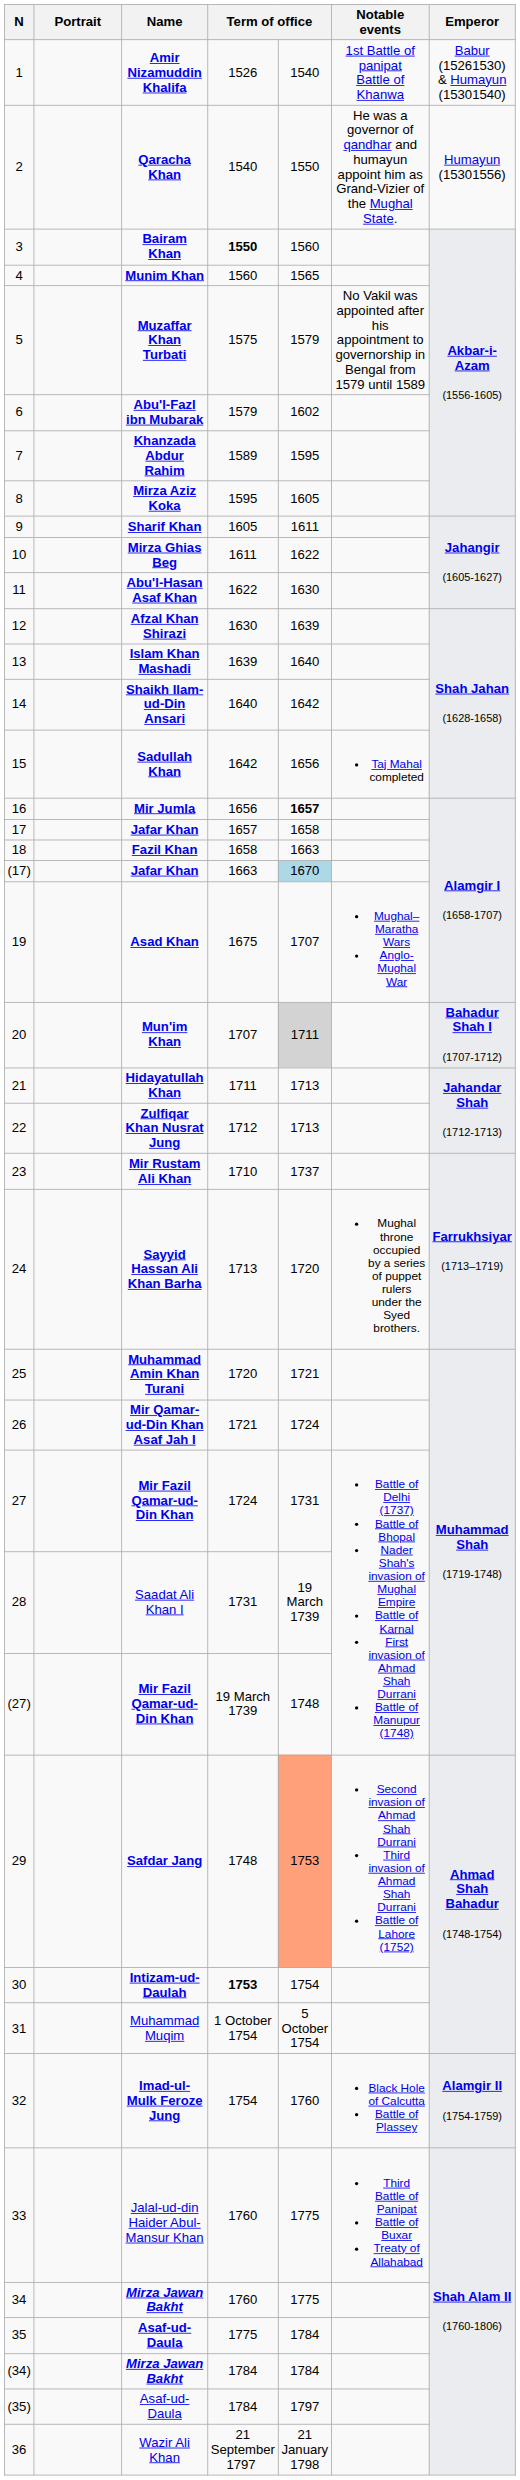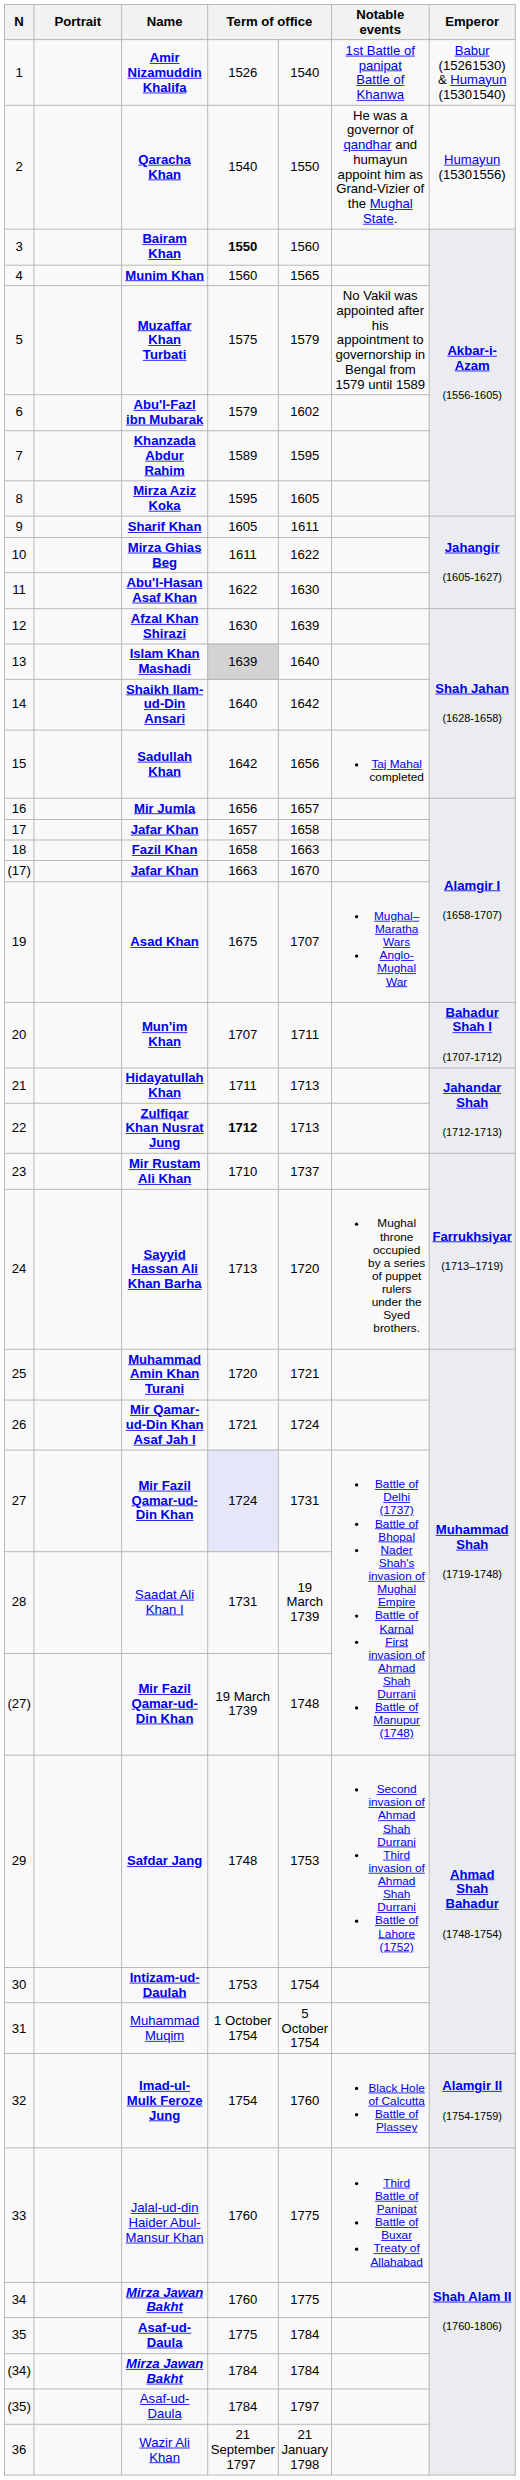(243, 661) no background -> (243, 661) lightgrey background
(305, 808) bold -> (305, 808) normal
(305, 871) lightblue background -> (305, 871) no background
(305, 1035) lightgrey background -> (305, 1035) no background
(243, 1128) normal -> (243, 1128) bold
(243, 1500) no background -> (243, 1500) lavender background
(305, 1861) lightsalmon background -> (305, 1861) no background
(243, 1985) bold -> (243, 1985) normal
